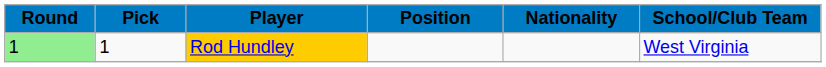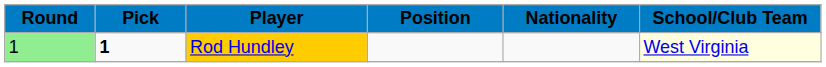(104, 47) normal -> (104, 47) bold
(696, 47) no background -> (696, 47) lightyellow background
